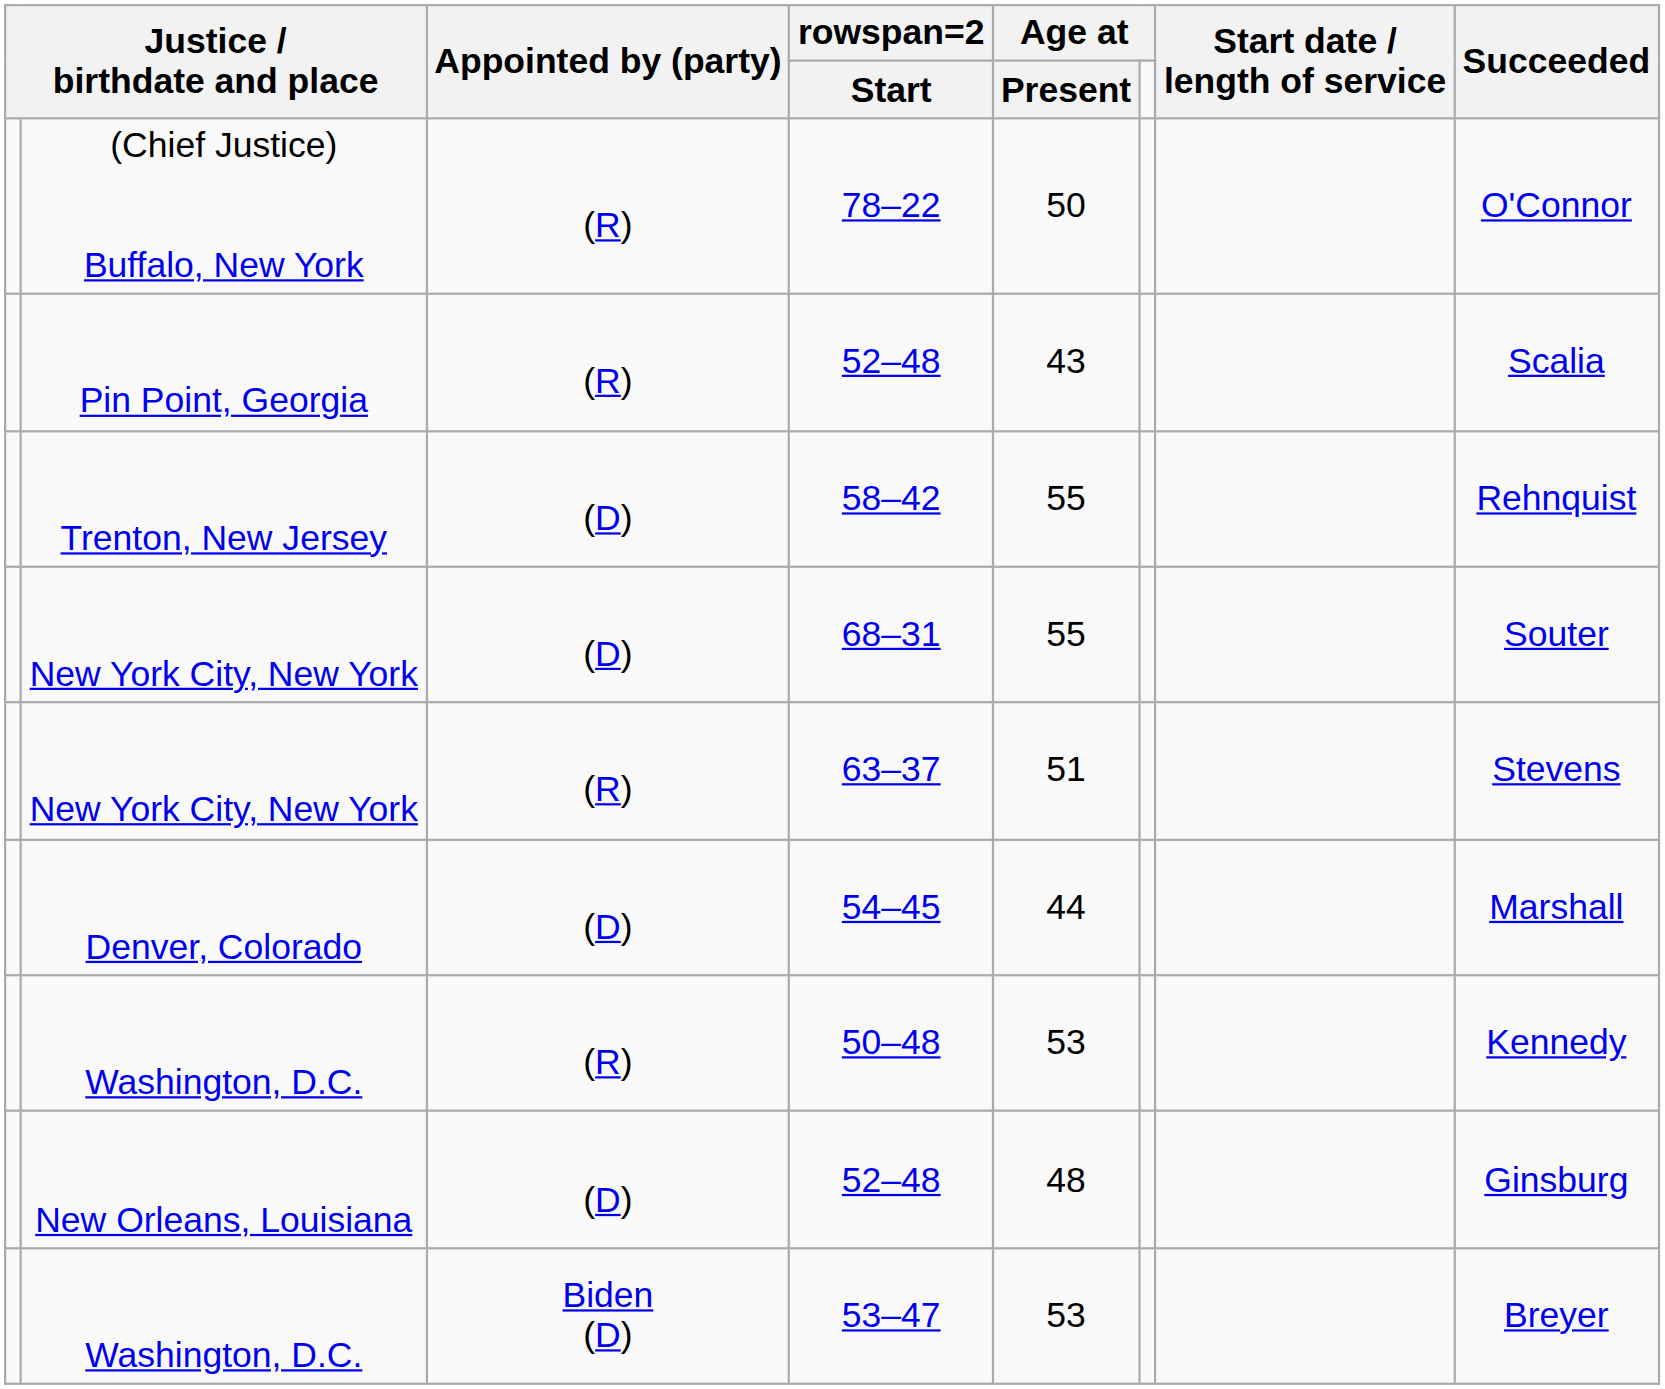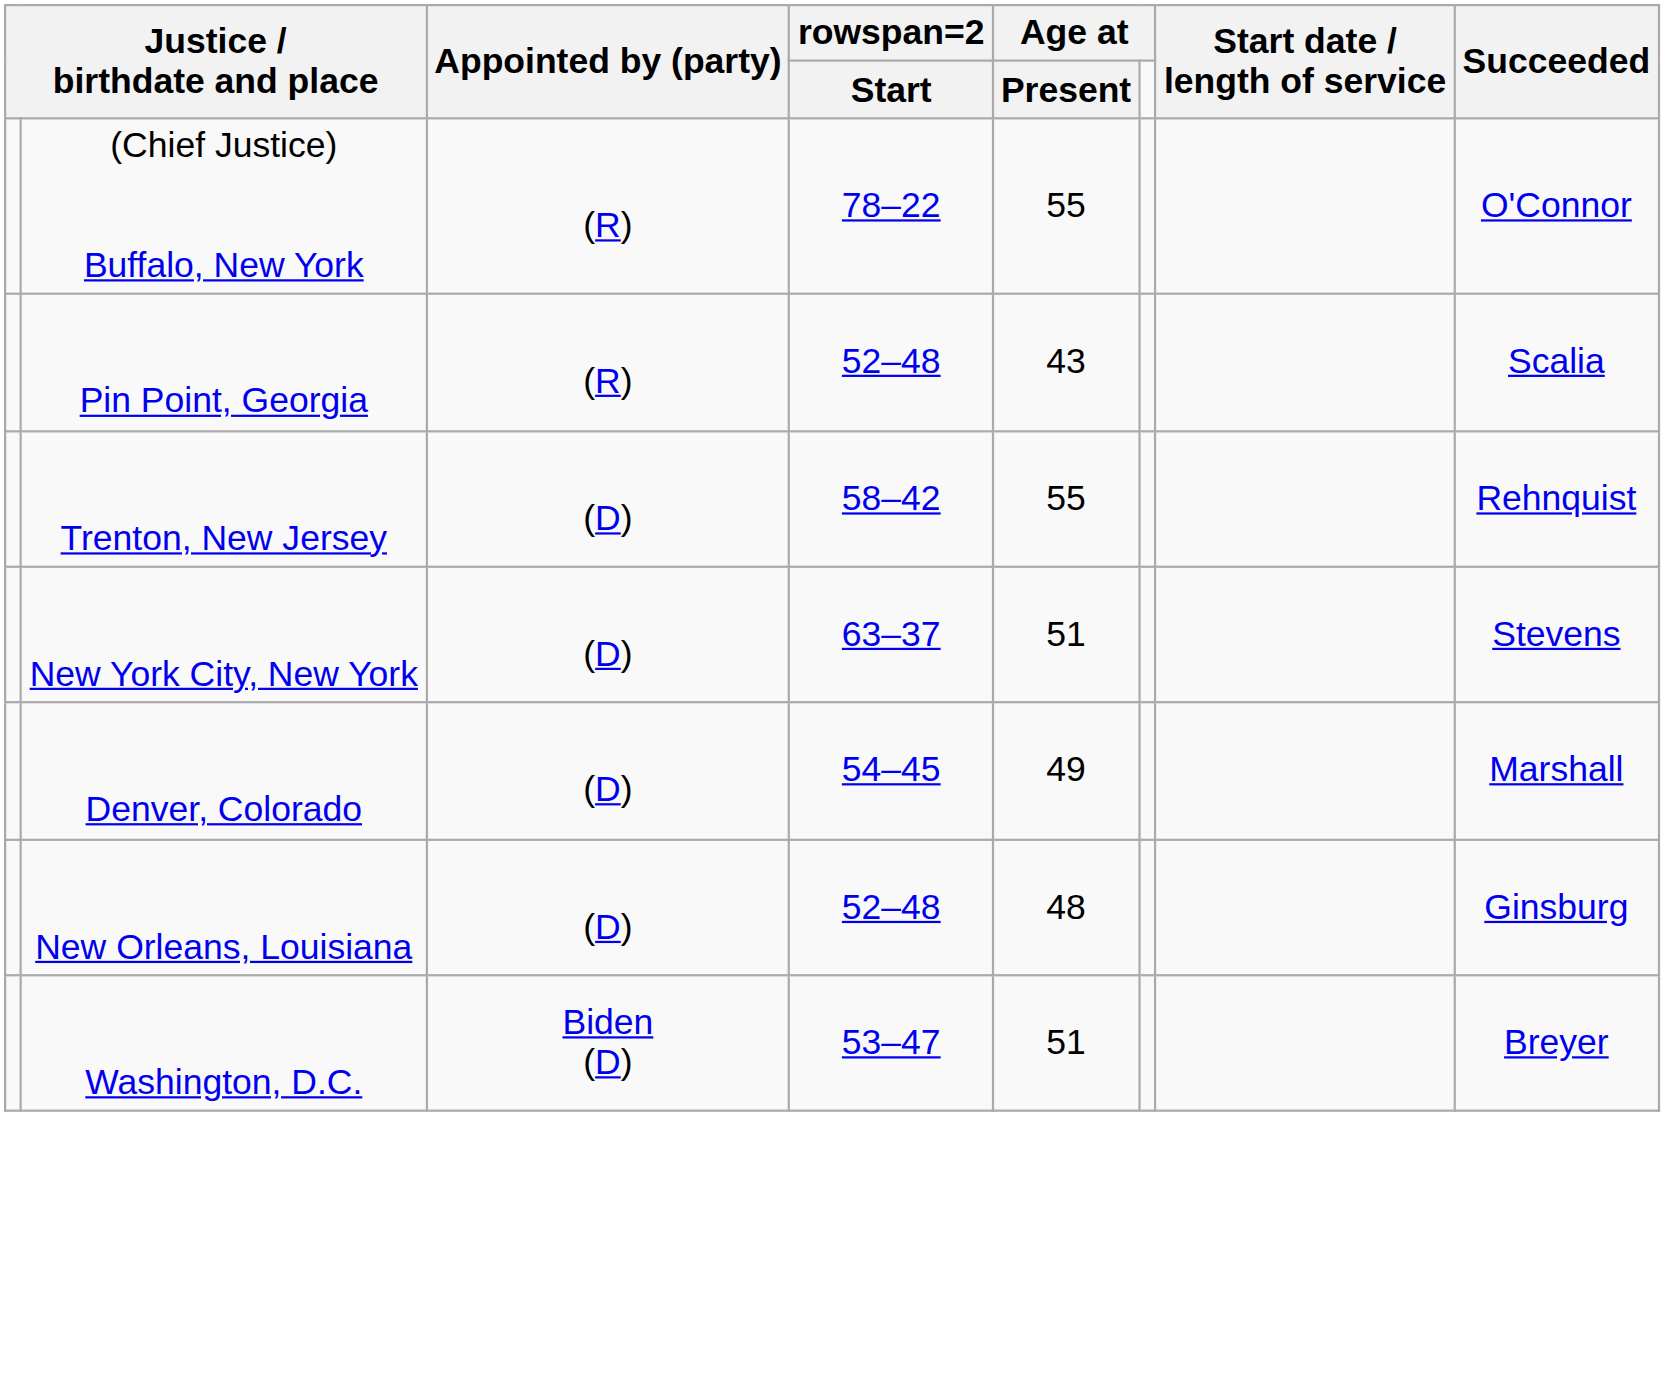(1066, 205) 50 -> (1066, 205) 55
- row: (224, 673)
(608, 790) (R) -> (608, 653) (D)
(1066, 906) 44 -> (1066, 770) 49
- row: (224, 1082)
(1066, 1315) 53 -> (1066, 1042) 51
